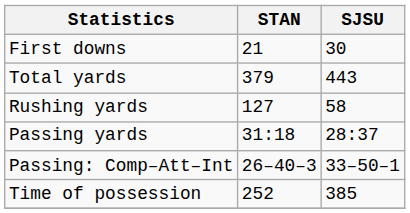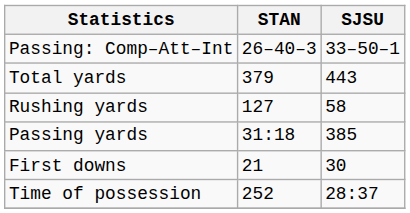rows swapped: (68, 49) <-> (121, 165)
(352, 136) 28:37 -> (341, 136) 385
(341, 194) 385 -> (352, 194) 28:37
